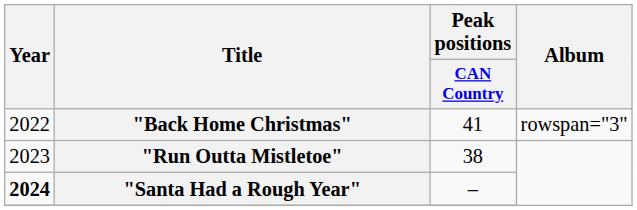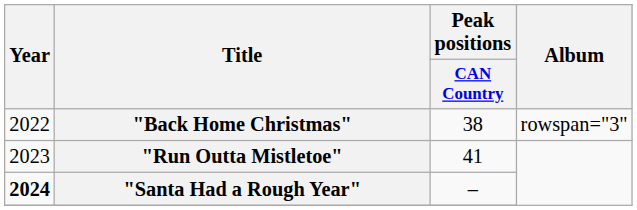(473, 124) 41 -> (473, 124) 38
(473, 156) 38 -> (473, 156) 41
